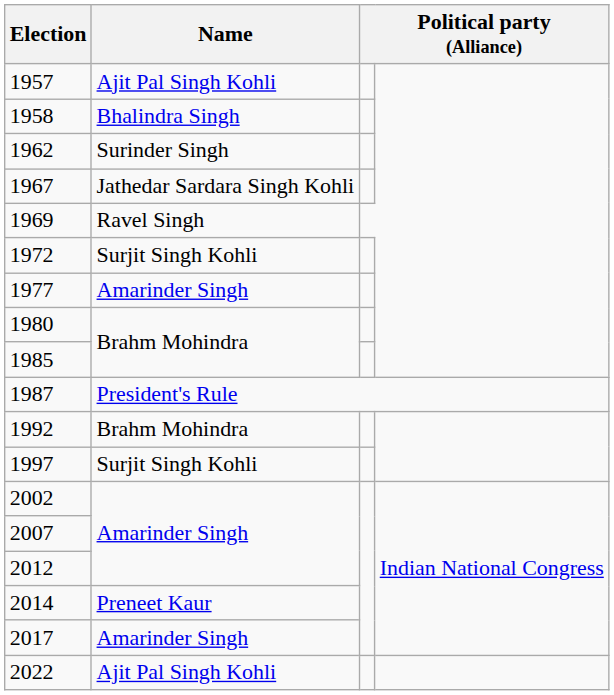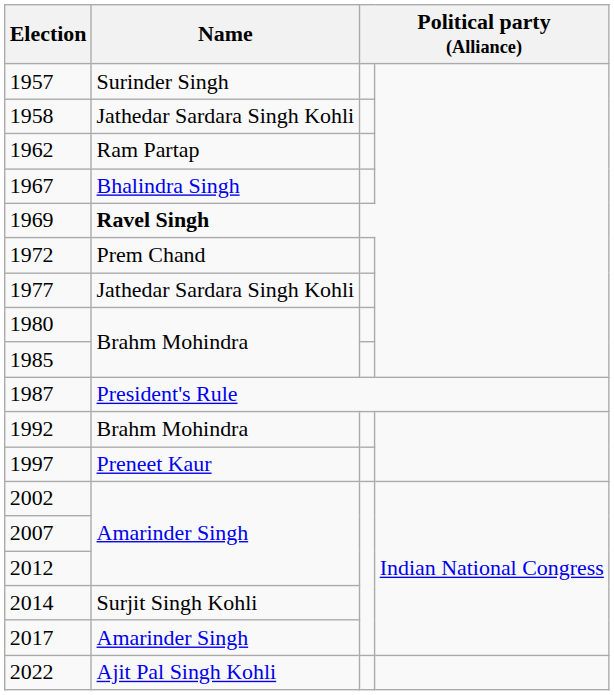(186, 81) Ajit Pal Singh Kohli -> (163, 81) Surinder Singh
(168, 116) Bhalindra Singh -> (225, 116) Jathedar Sardara Singh Kohli
(163, 150) Surinder Singh -> (148, 150) Ram Partap
(225, 185) Jathedar Sardara Singh Kohli -> (168, 185) Bhalindra Singh
(150, 220) normal -> (153, 220) bold
(177, 255) Surjit Singh Kohli -> (151, 255) Prem Chand
(172, 289) Amarinder Singh -> (225, 289) Jathedar Sardara Singh Kohli
(177, 463) Surjit Singh Kohli -> (154, 463) Preneet Kaur
(154, 602) Preneet Kaur -> (177, 602) Surjit Singh Kohli
